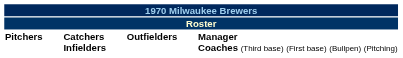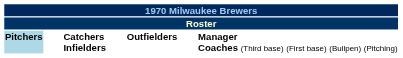(24, 37) no background -> (24, 37) lightblue background
